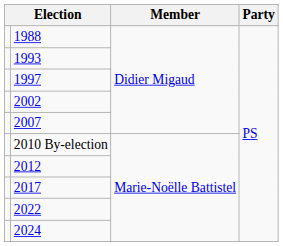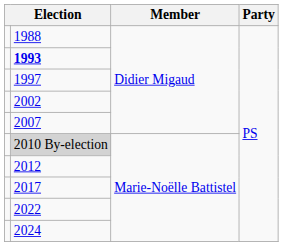(27, 58) normal -> (27, 58) bold
(61, 144) no background -> (61, 144) lightgrey background
